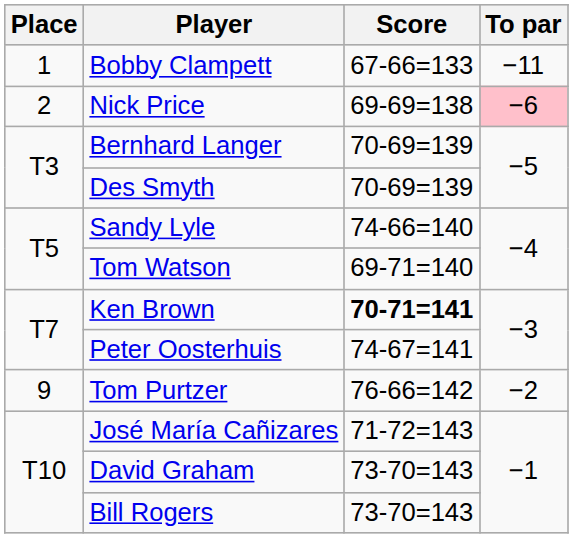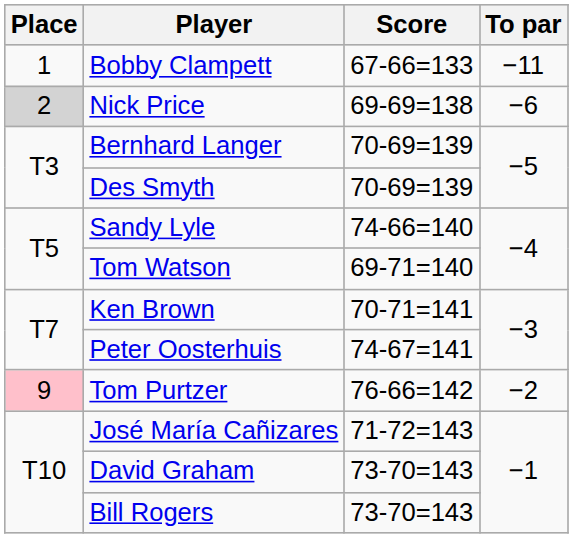(44, 106) no background -> (44, 106) lightgrey background
(523, 106) pink background -> (523, 106) no background
(412, 308) bold -> (412, 308) normal
(44, 390) no background -> (44, 390) pink background
